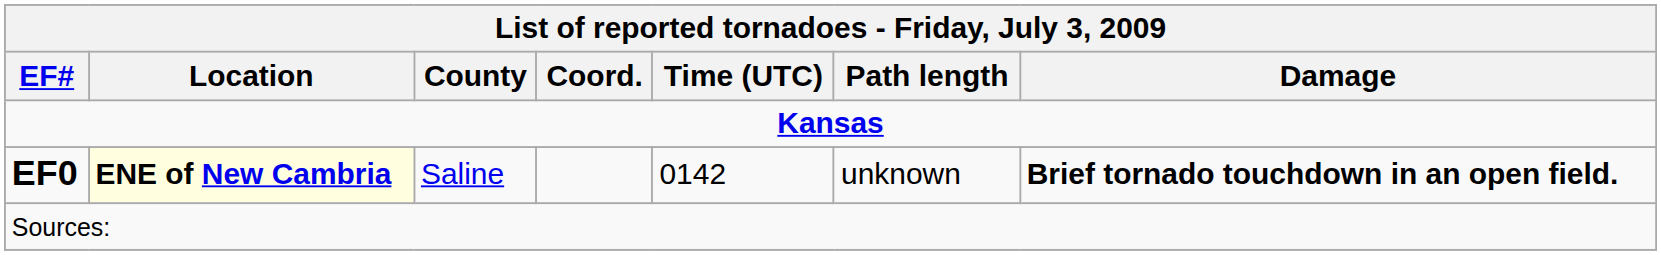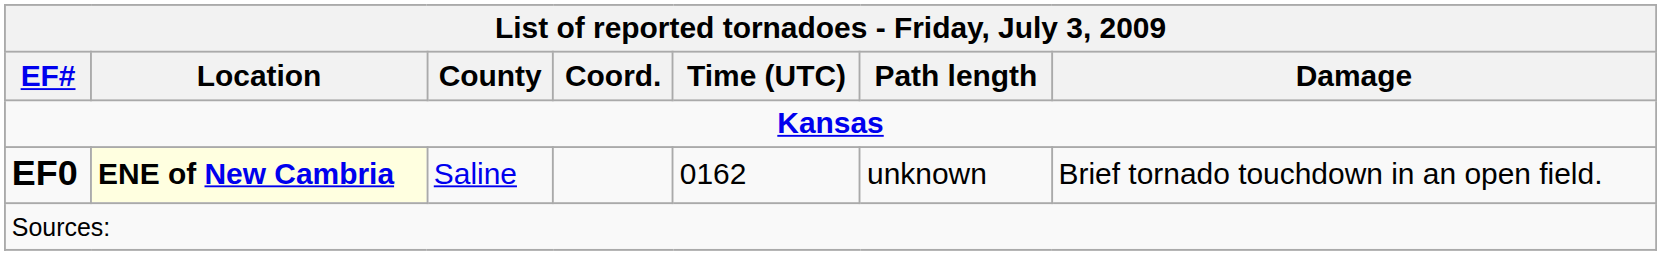(693, 174) 0142 -> (713, 174) 0162
(1323, 174) bold -> (1331, 174) normal
